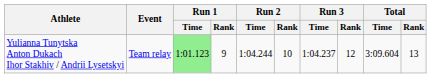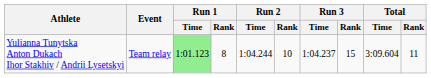(224, 54) 9 -> (224, 54) 8
(350, 54) 12 -> (350, 54) 15
(414, 54) 13 -> (414, 54) 11
